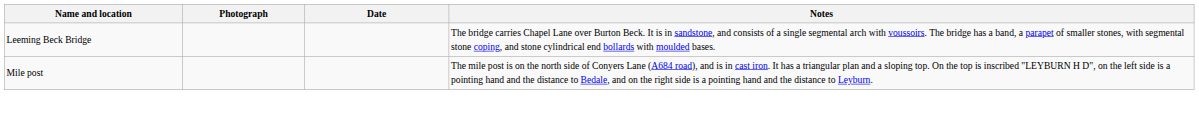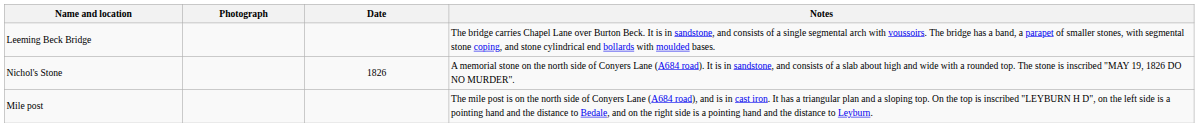+ row: (34, 73)
